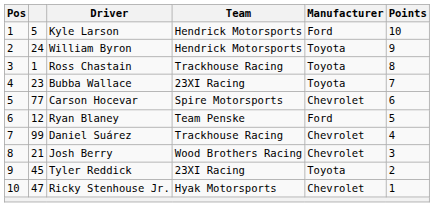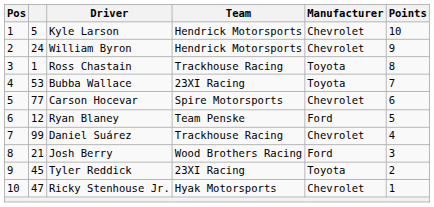(320, 30) Ford -> (336, 30) Chevrolet
(326, 48) Toyota -> (336, 48) Chevrolet
(37, 83) 23 -> (37, 83) 53
(336, 153) Chevrolet -> (320, 153) Ford
